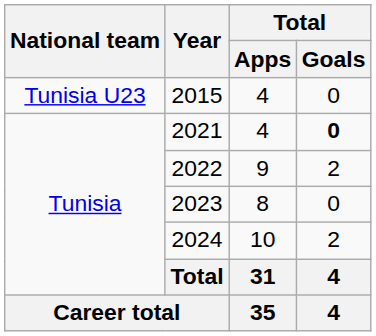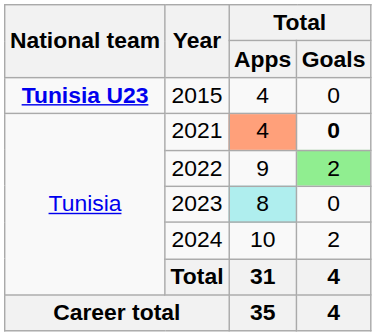(85, 95) normal -> (85, 95) bold
(263, 131) no background -> (263, 131) lightsalmon background
(334, 167) no background -> (334, 167) lightgreen background
(263, 204) no background -> (263, 204) paleturquoise background
